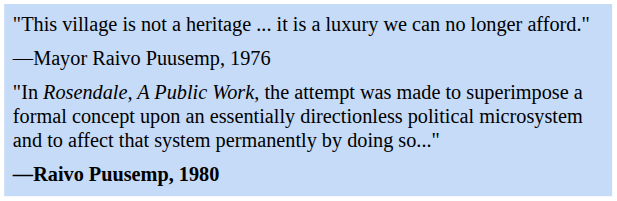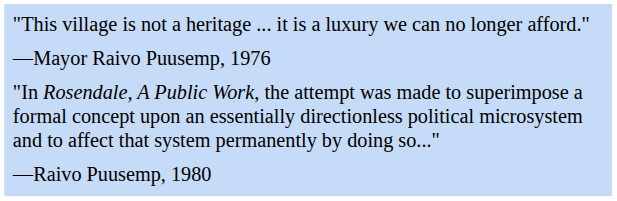(116, 175) bold -> (112, 175) normal
